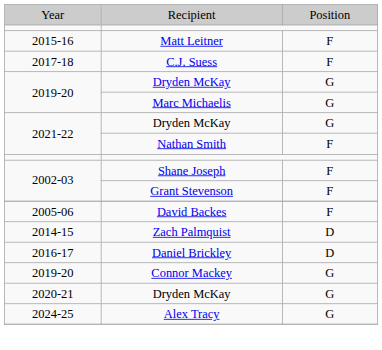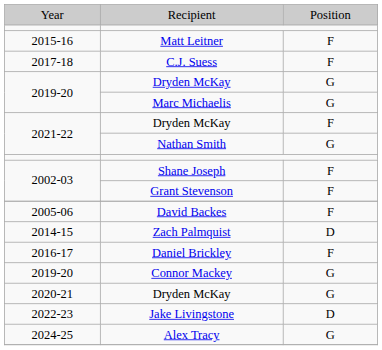(330, 123) G -> (330, 123) F
(330, 144) F -> (330, 144) G
(330, 252) D -> (330, 252) F
+ row: (52, 314)
